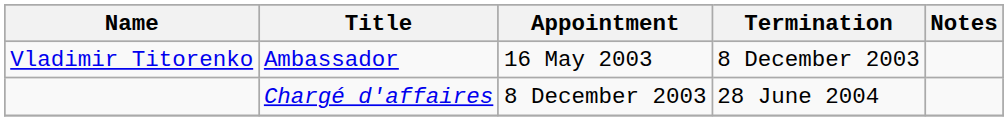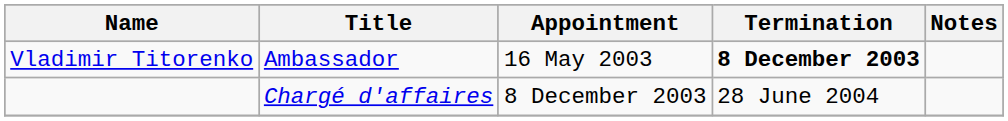(818, 60) normal -> (818, 60) bold
